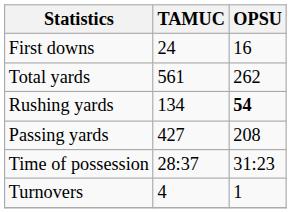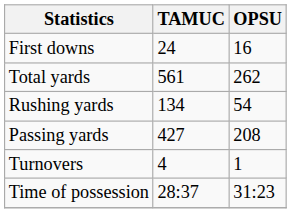(242, 105) bold -> (242, 105) normal
rows swapped: (46, 192) <-> (79, 163)
